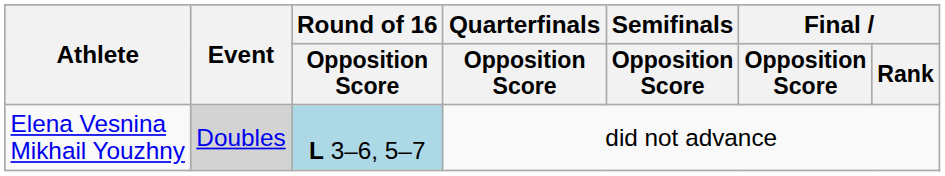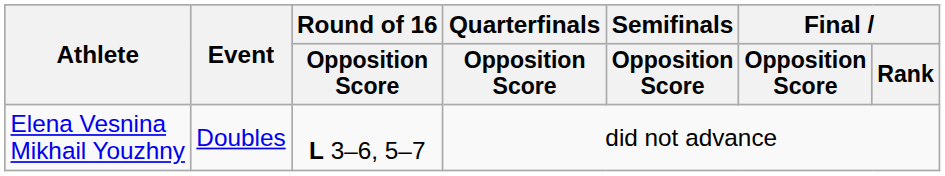(241, 138) lightgrey background -> (241, 138) no background
(367, 152) lightblue background -> (367, 152) no background
